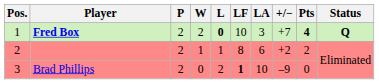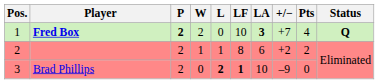(181, 32) normal -> (181, 32) bold
(221, 32) bold -> (221, 32) normal
(262, 32) normal -> (262, 32) bold
(307, 32) bold -> (307, 32) normal
(221, 69) normal -> (221, 69) bold
